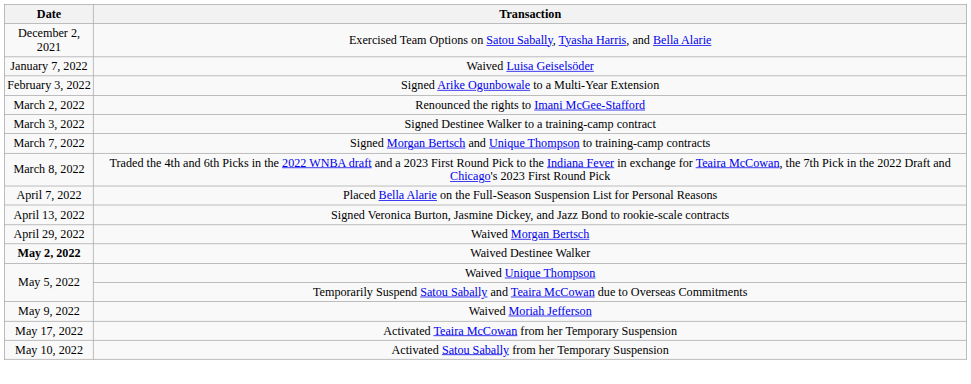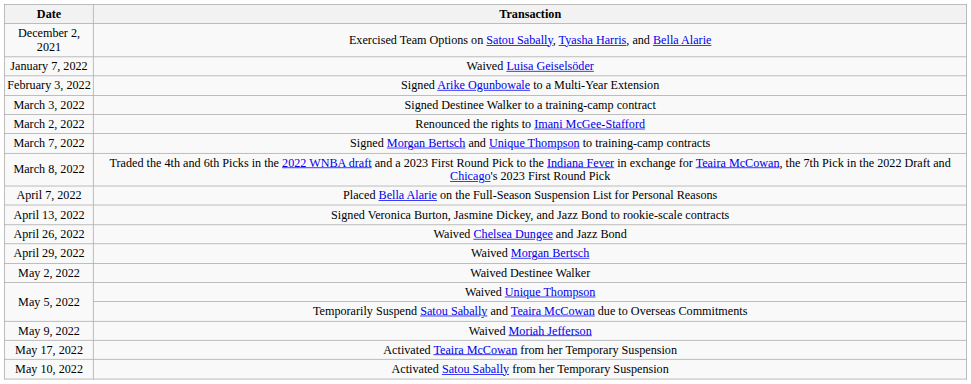rows swapped: (530, 104) <-> (530, 124)
+ row: (530, 234)
(49, 253) bold -> (49, 272) normal
